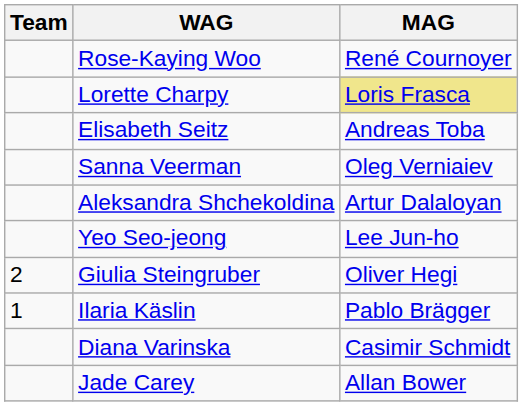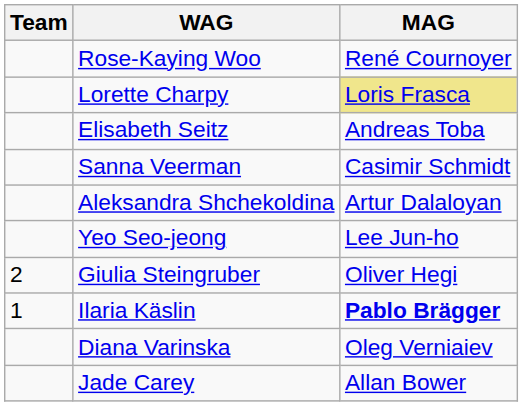(419, 166) Oleg Verniaiev -> (428, 166) Casimir Schmidt
(418, 310) normal -> (423, 310) bold
(428, 346) Casimir Schmidt -> (419, 346) Oleg Verniaiev
